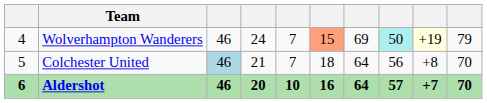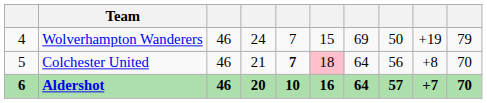(327, 39) lightsalmon background -> (327, 39) no background
(396, 39) paleturquoise background -> (396, 39) no background
(430, 39) lightyellow background -> (430, 39) no background
(224, 62) lightblue background -> (224, 62) no background
(293, 62) normal -> (293, 62) bold
(327, 62) no background -> (327, 62) pink background
